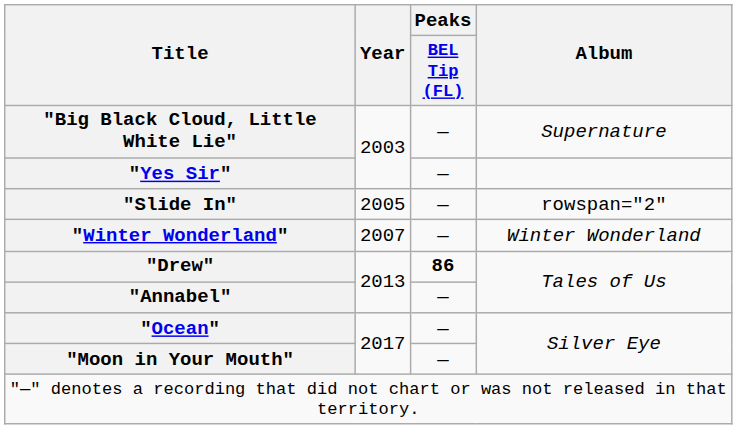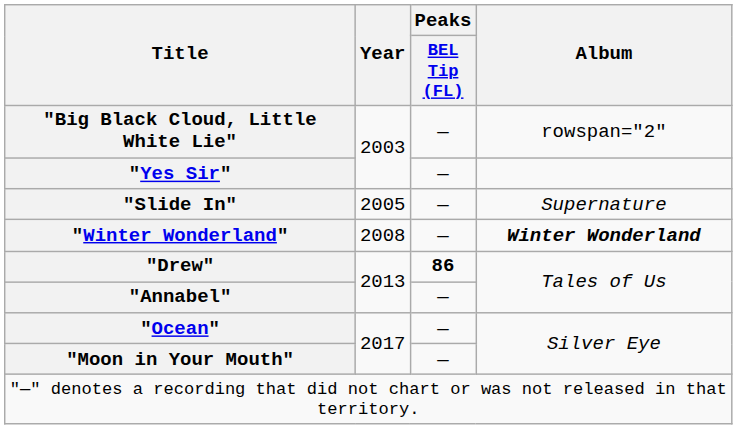(604, 132) Supernature -> (604, 132) rowspan="2"
(604, 204) rowspan="2" -> (604, 204) Supernature
(383, 235) 2007 -> (383, 235) 2008
(604, 235) normal -> (604, 235) bold
